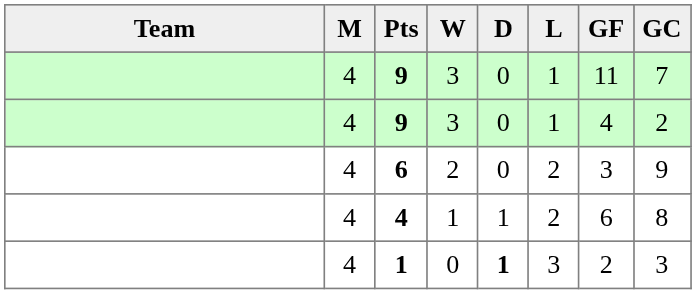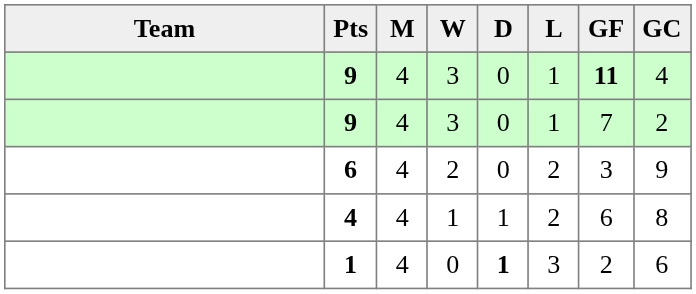columns swapped: (401, 28) <-> (350, 28)
(606, 75) normal -> (606, 75) bold
(662, 75) 7 -> (662, 75) 4
(606, 122) 4 -> (606, 122) 7
(662, 264) 3 -> (662, 264) 6
